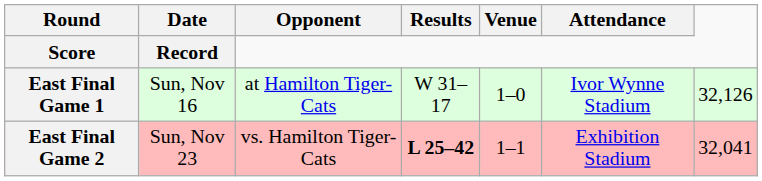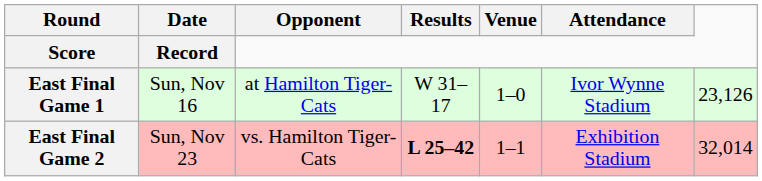(725, 94) 32,126 -> (725, 94) 23,126
(725, 148) 32,041 -> (725, 148) 32,014
